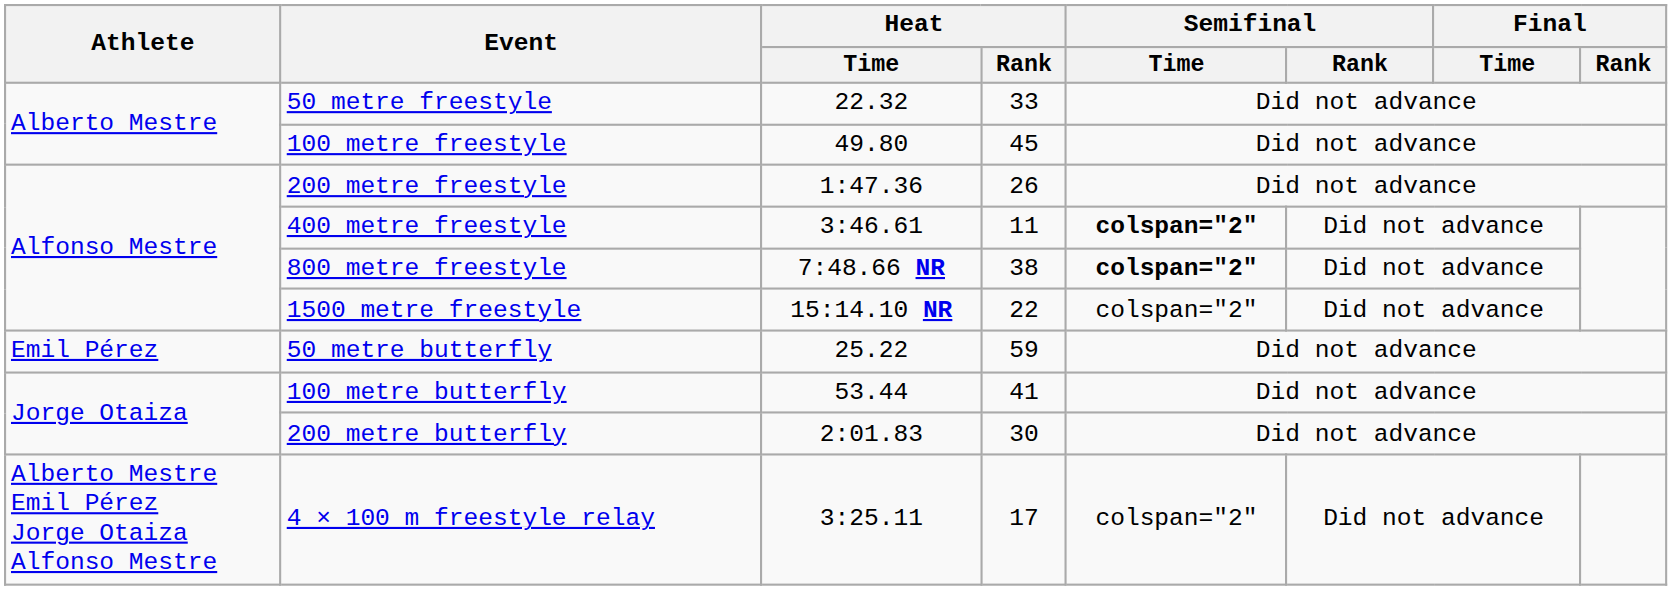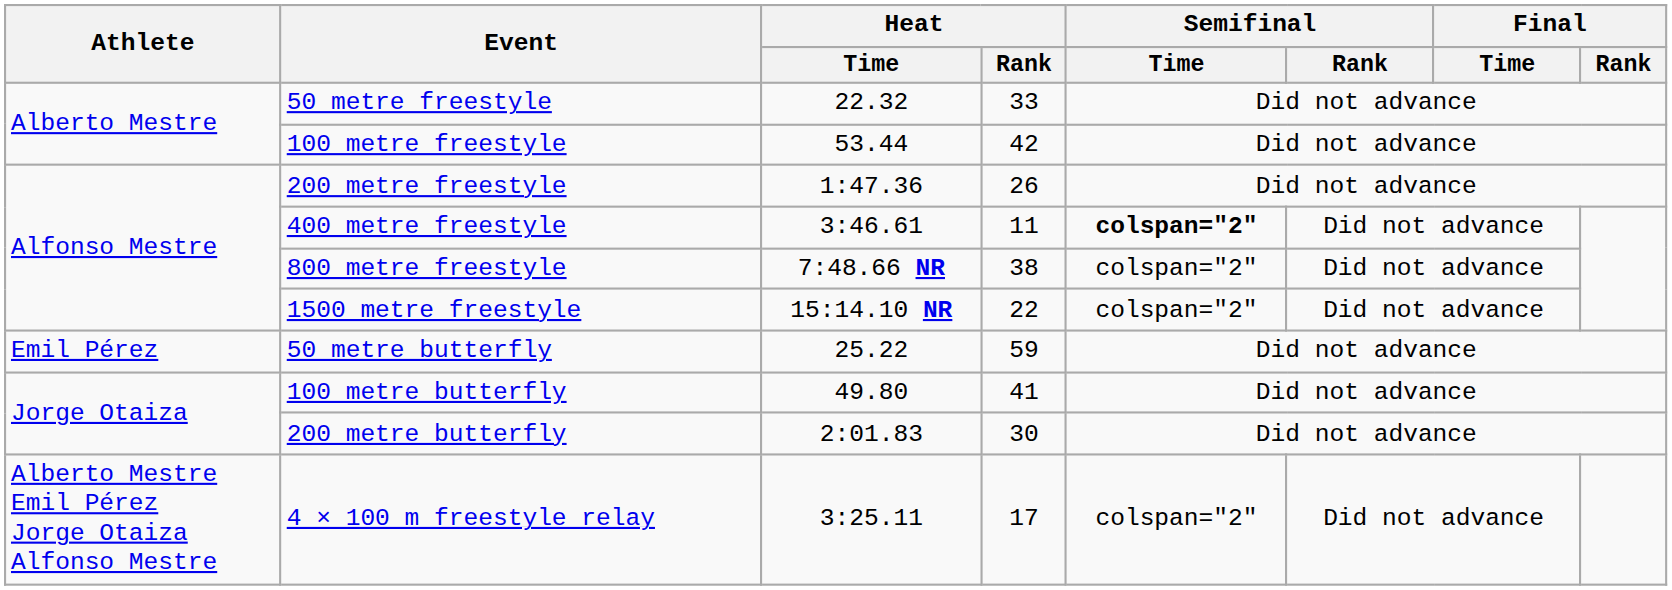(871, 145) 49.80 -> (871, 145) 53.44
(1024, 145) 45 -> (1024, 145) 42
(1176, 268) bold -> (1176, 268) normal
(871, 392) 53.44 -> (871, 392) 49.80
